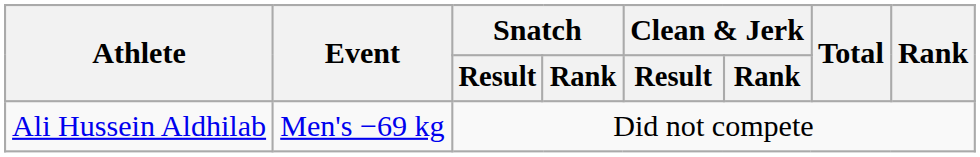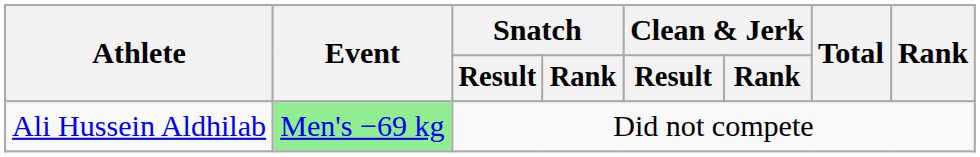(362, 126) no background -> (362, 126) lightgreen background
